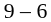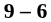(26, 10) normal -> (26, 10) bold
